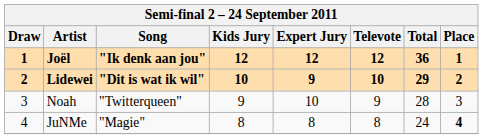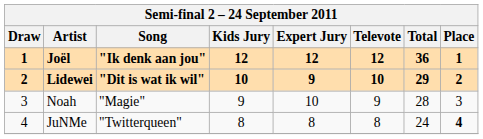(140, 101) "Twitterqueen" -> (122, 101) "Magie"
(122, 123) "Magie" -> (140, 123) "Twitterqueen"
